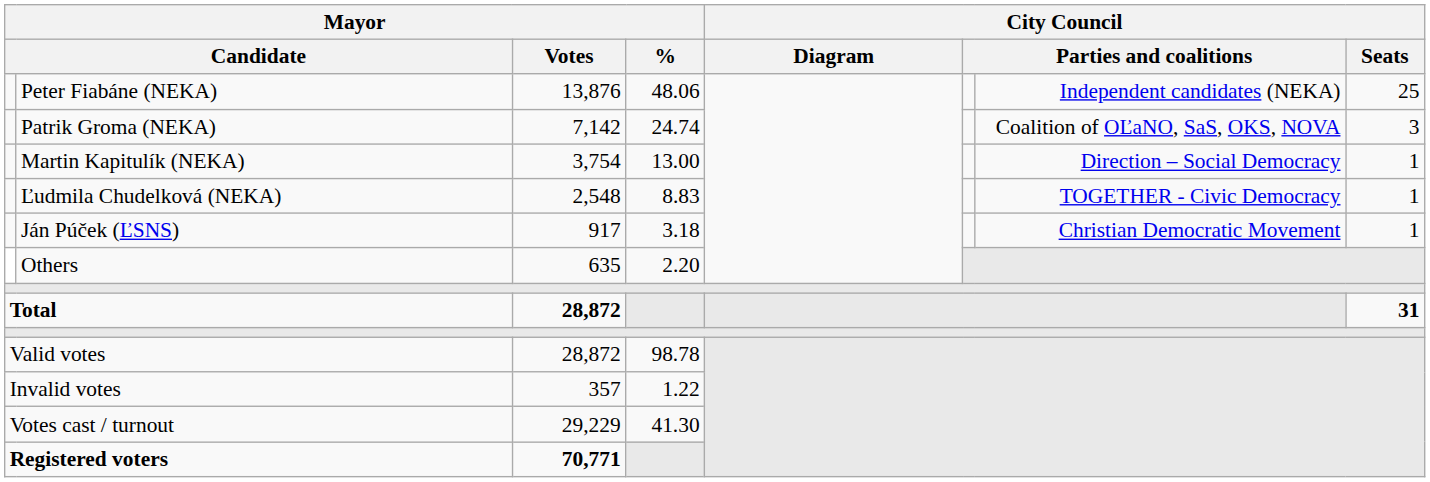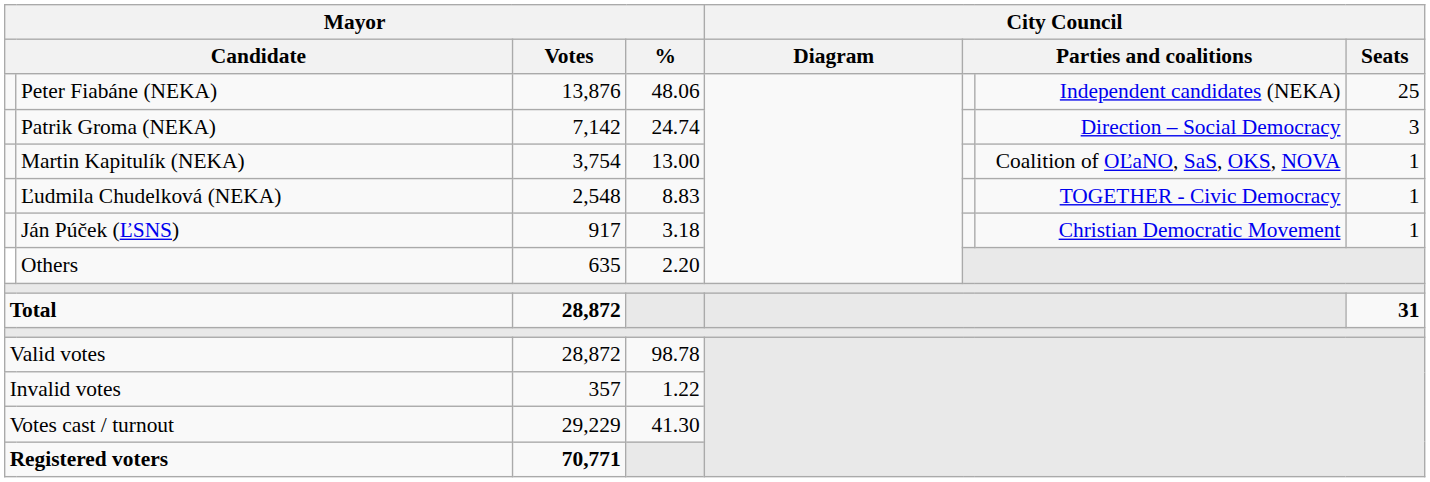(1168, 125) Coalition of OĽaNO, SaS, OKS, NOVA -> (1211, 125) Direction – Social Democracy
(1211, 160) Direction – Social Democracy -> (1168, 160) Coalition of OĽaNO, SaS, OKS, NOVA
